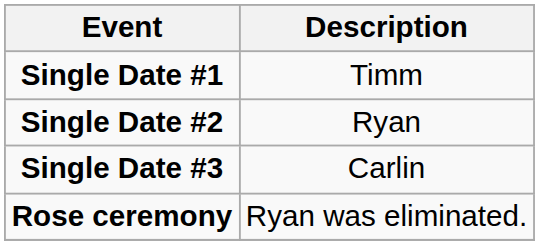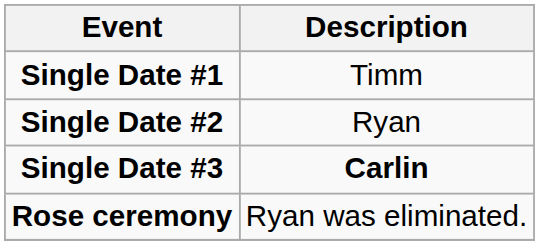(387, 168) normal -> (387, 168) bold
